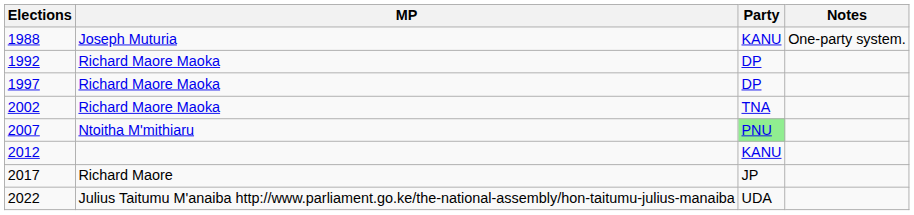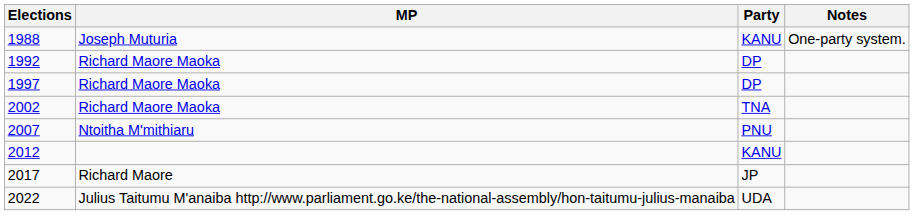(757, 130) lightgreen background -> (757, 130) no background
